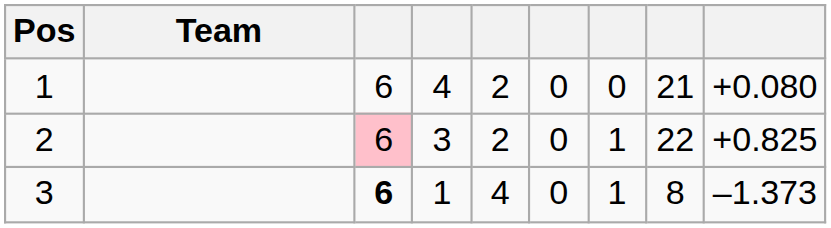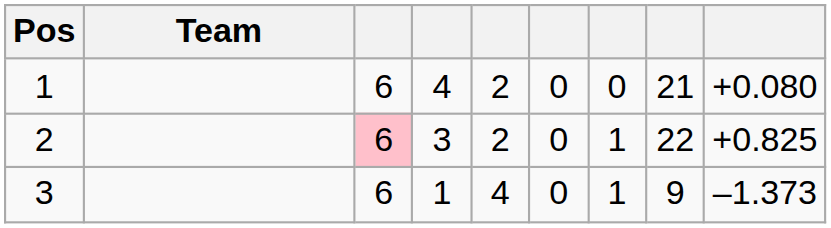(384, 193) bold -> (384, 193) normal
(675, 193) 8 -> (675, 193) 9
